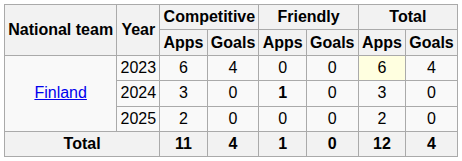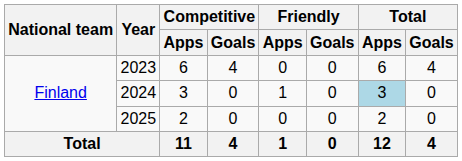(382, 67) lightyellow background -> (382, 67) no background
(283, 93) bold -> (283, 93) normal
(382, 93) no background -> (382, 93) lightblue background
